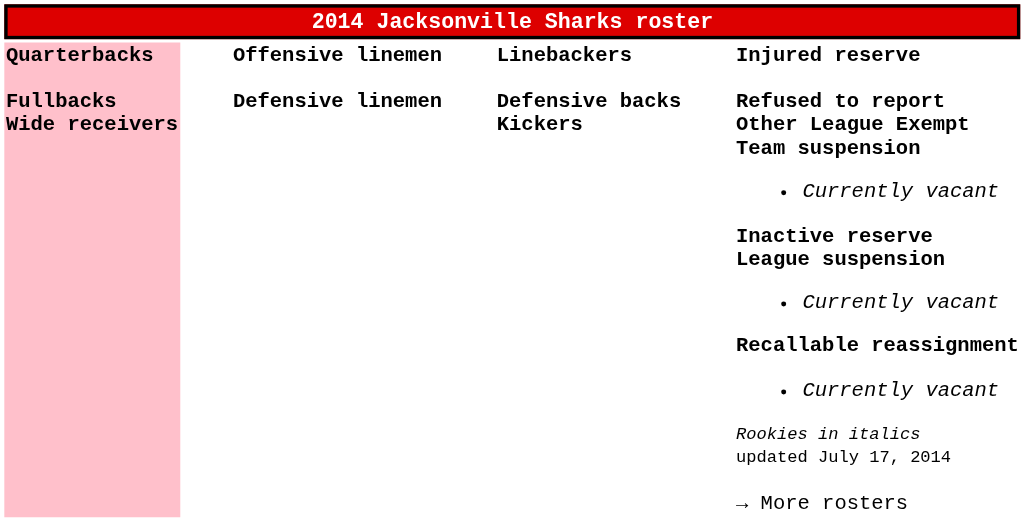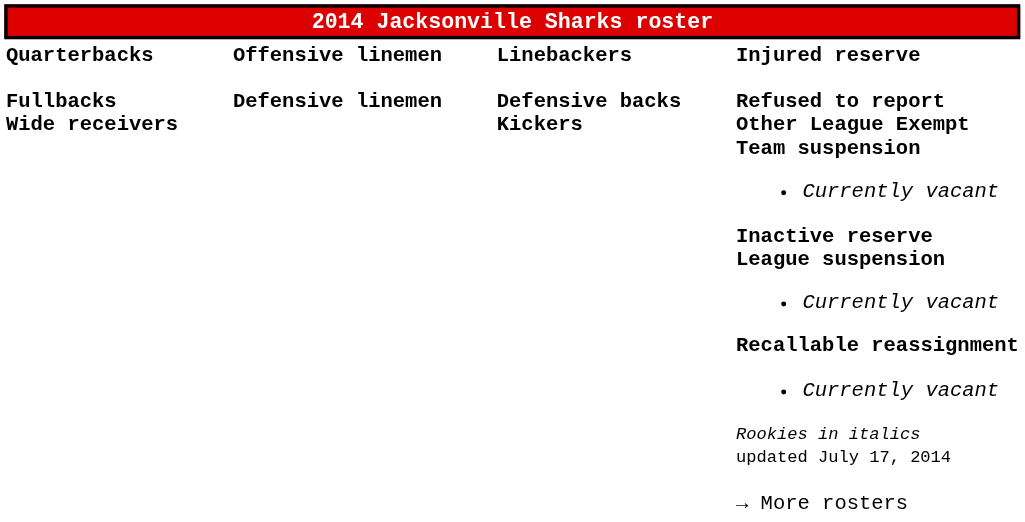(92, 91) pink background -> (92, 91) no background
